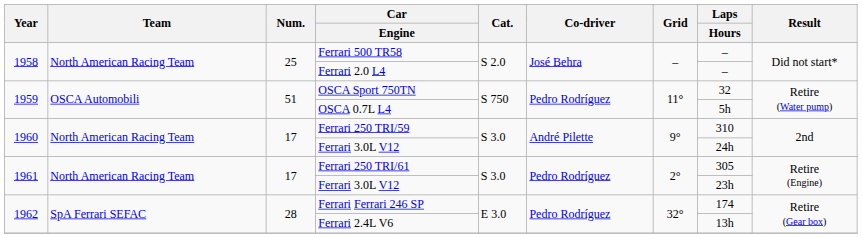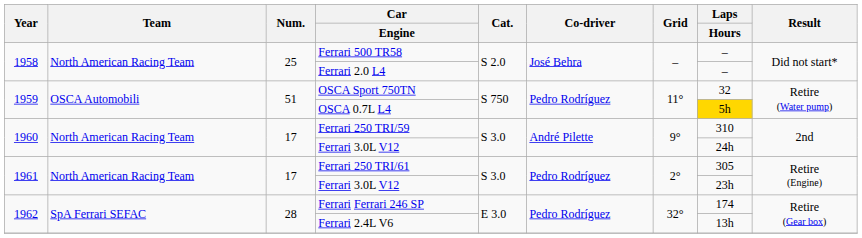(725, 109) no background -> (725, 109) gold background
